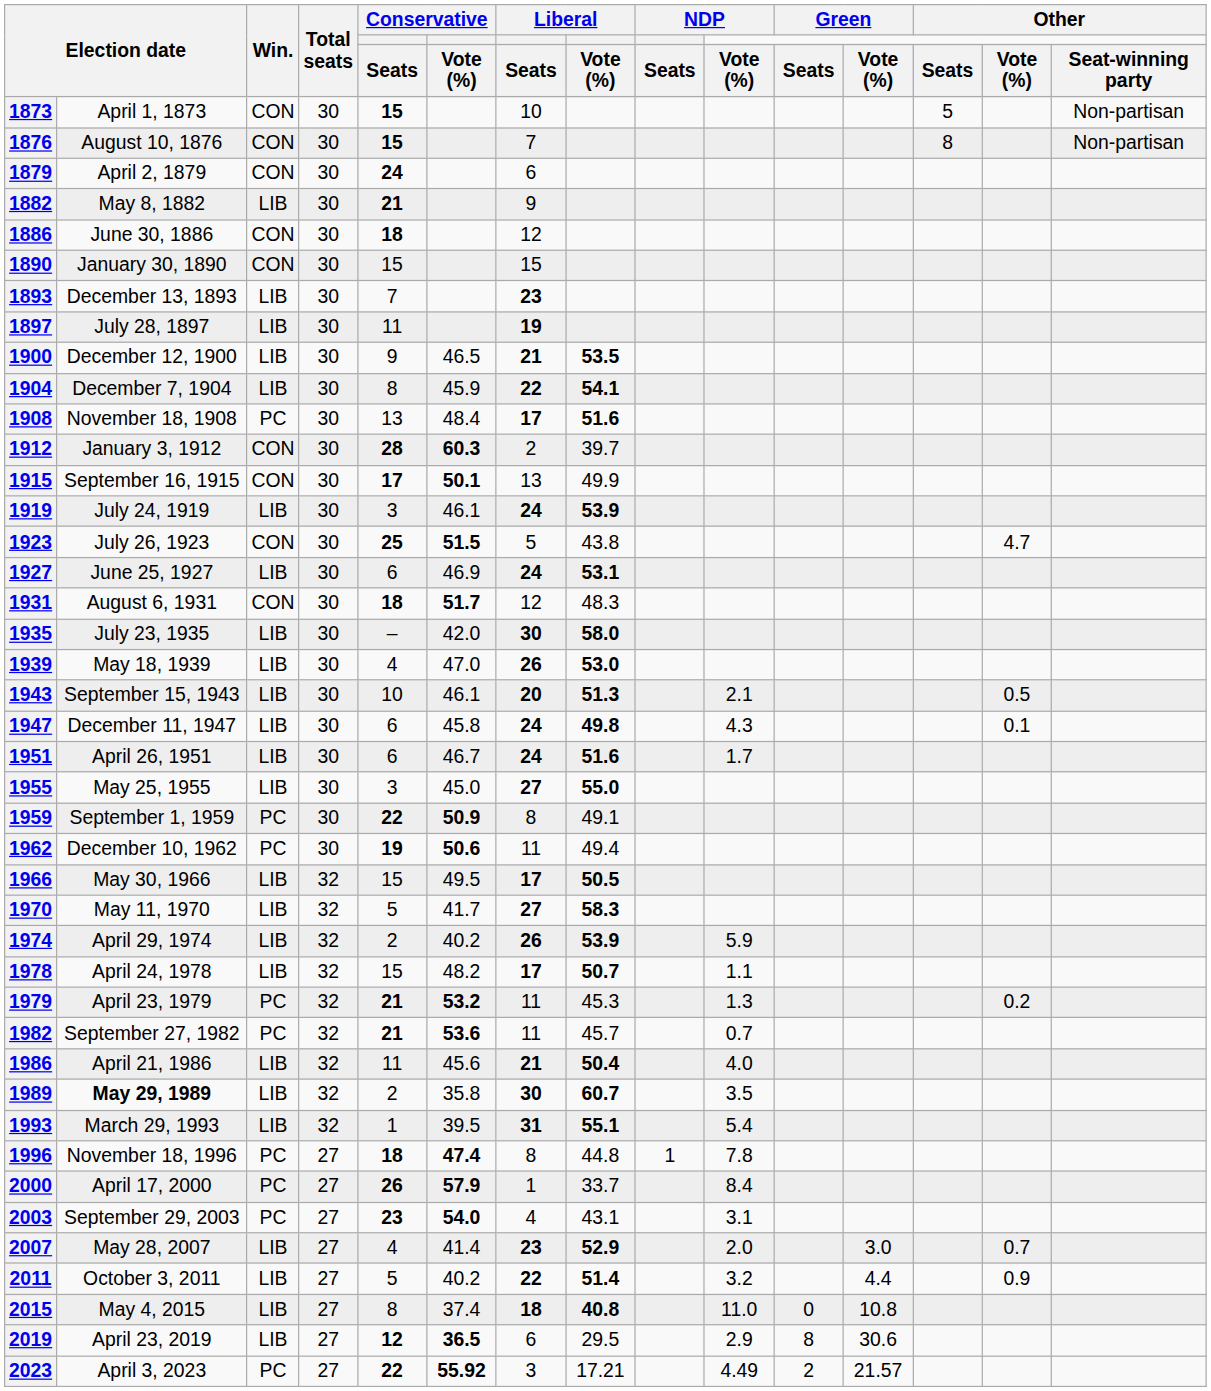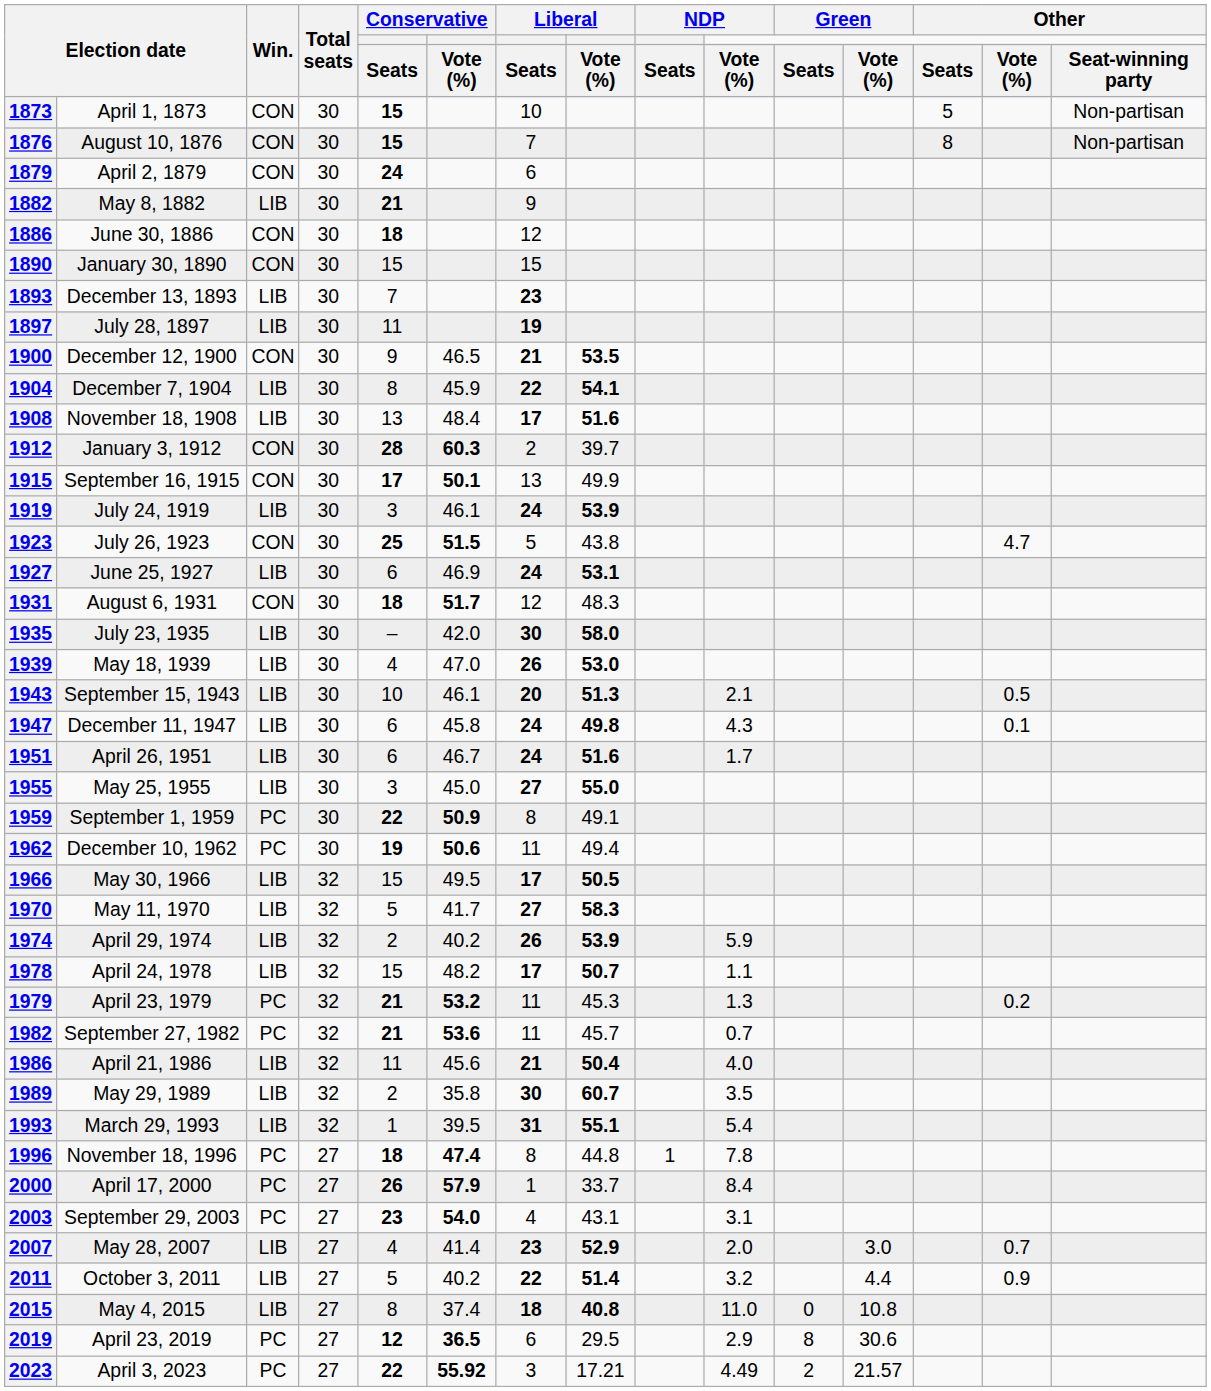(273, 357) LIB -> (273, 357) CON
(273, 419) PC -> (273, 419) LIB
(152, 1094) bold -> (152, 1094) normal
(273, 1340) LIB -> (273, 1340) PC
